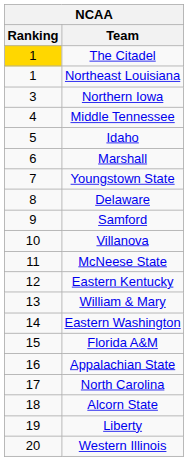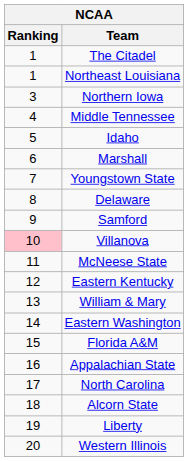(33, 55) gold background -> (33, 55) no background
(33, 240) no background -> (33, 240) pink background
